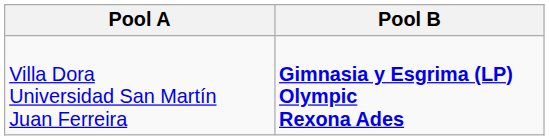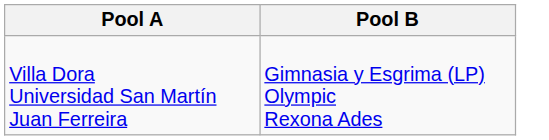(396, 96) bold -> (375, 96) normal
